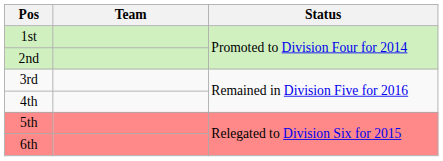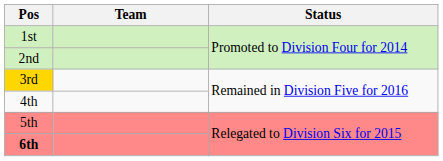(29, 79) no background -> (29, 79) gold background
(29, 144) normal -> (29, 144) bold
